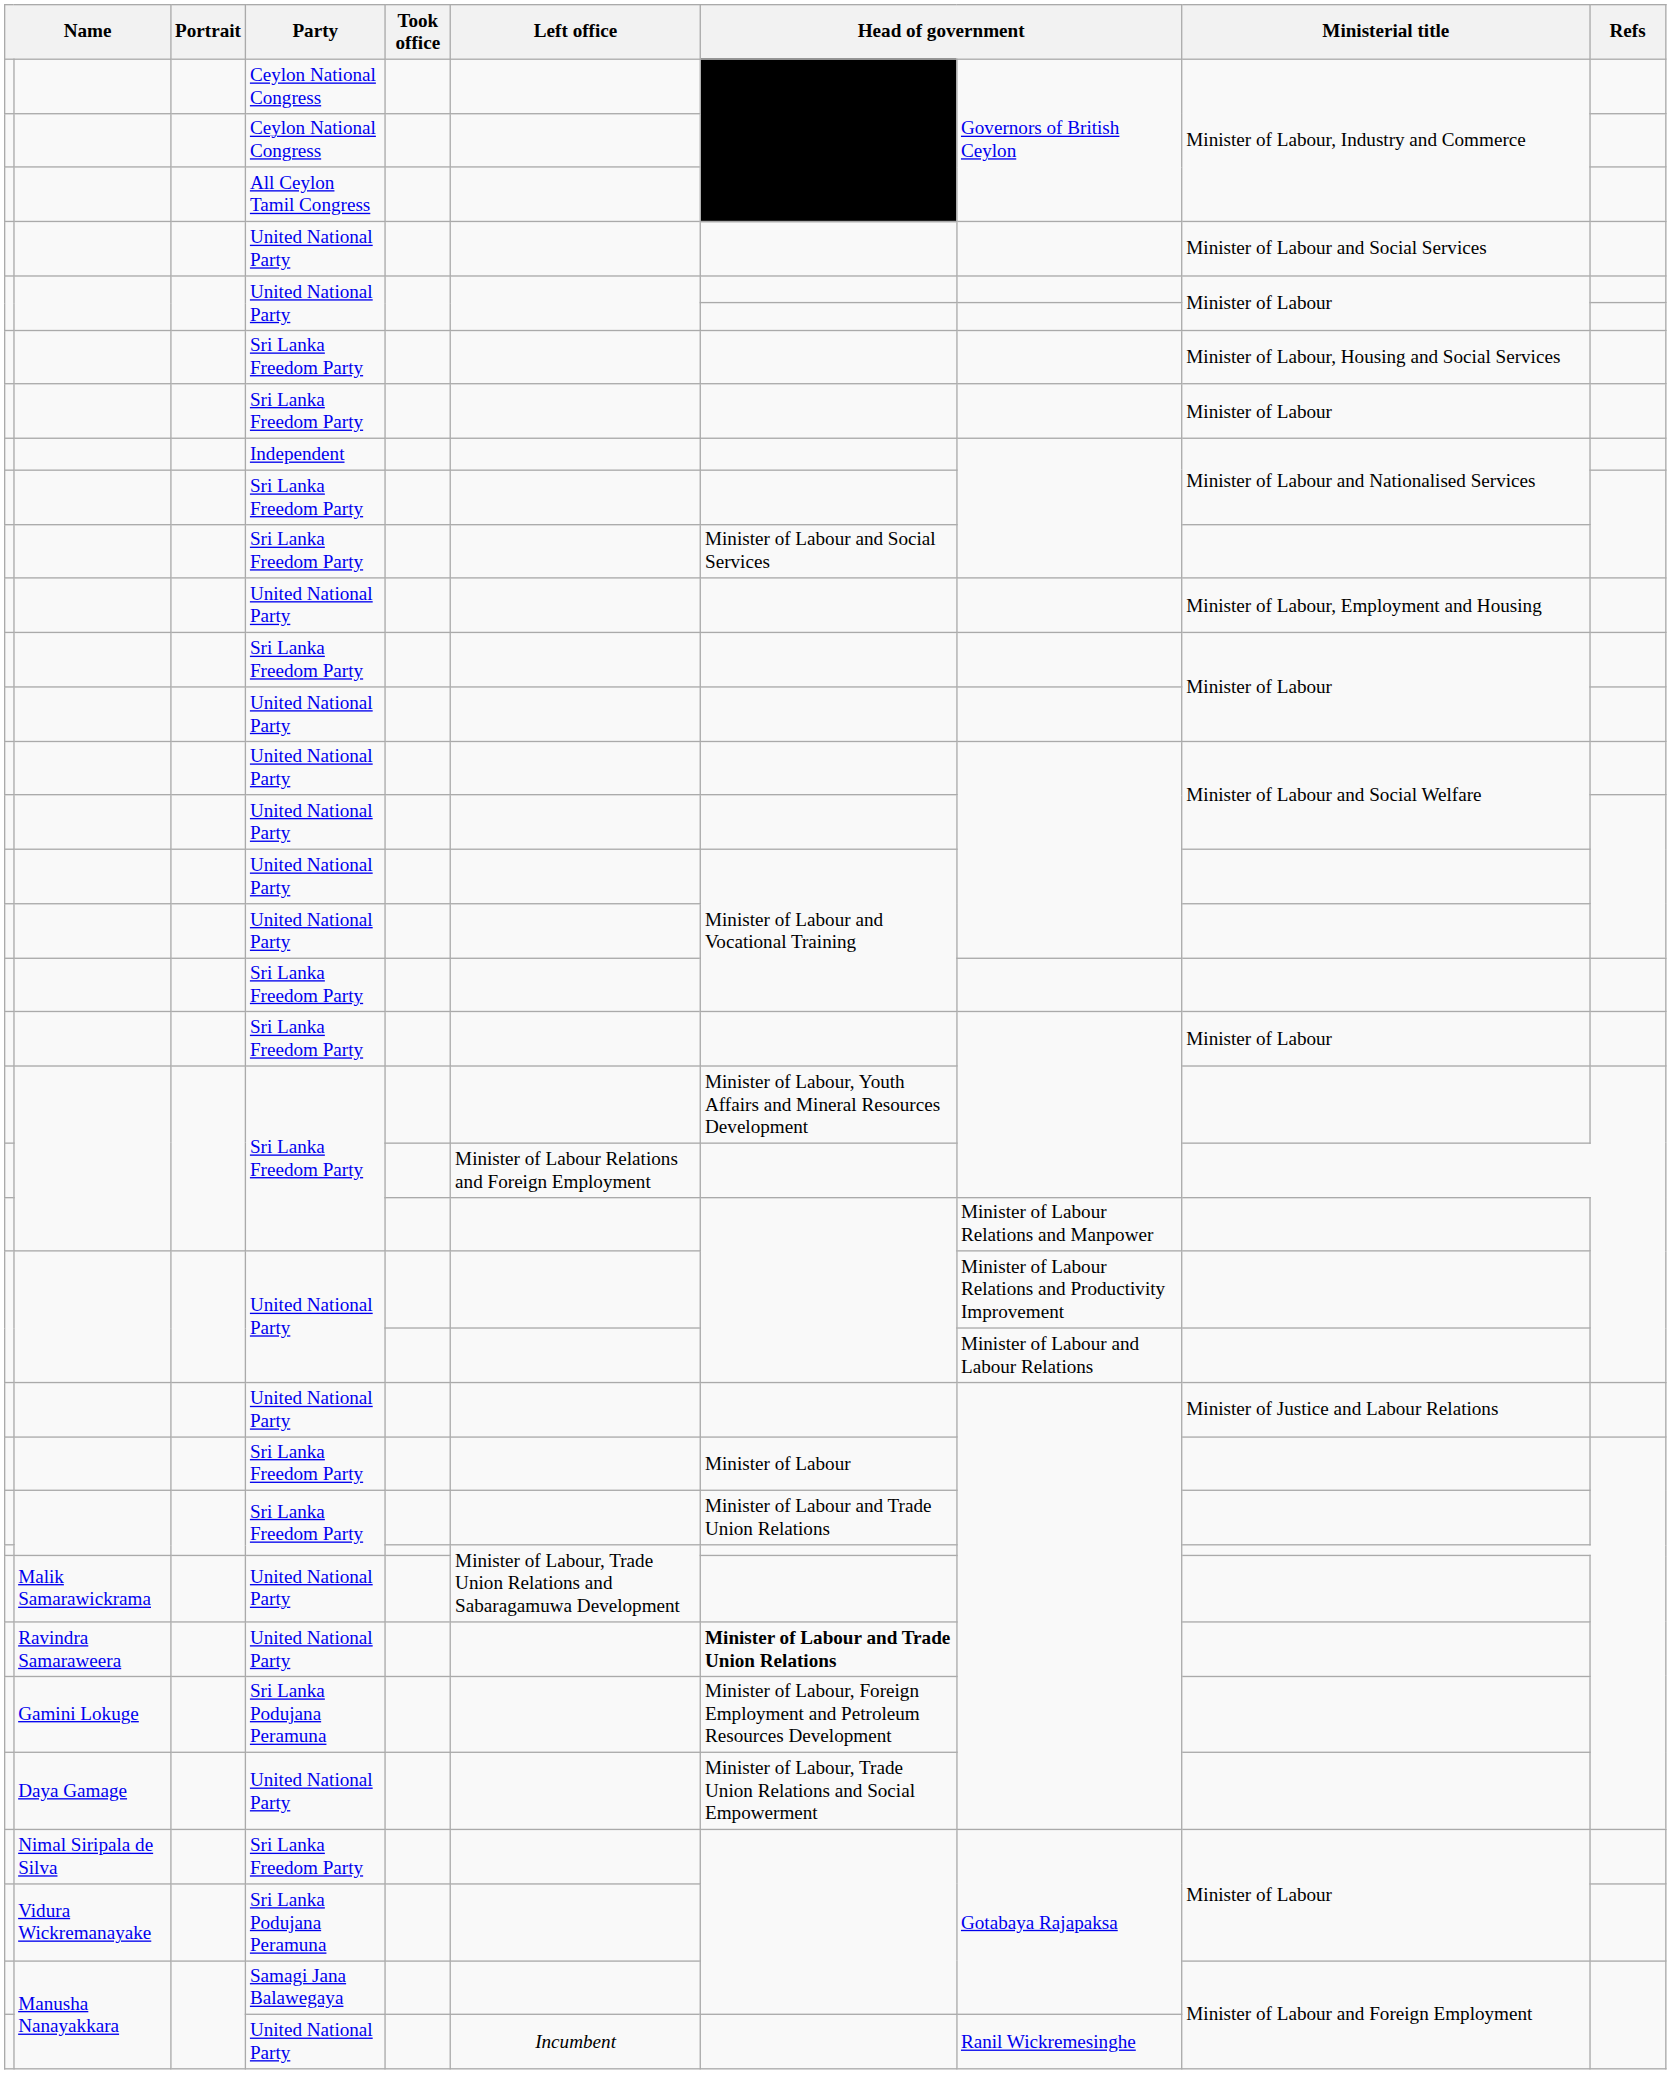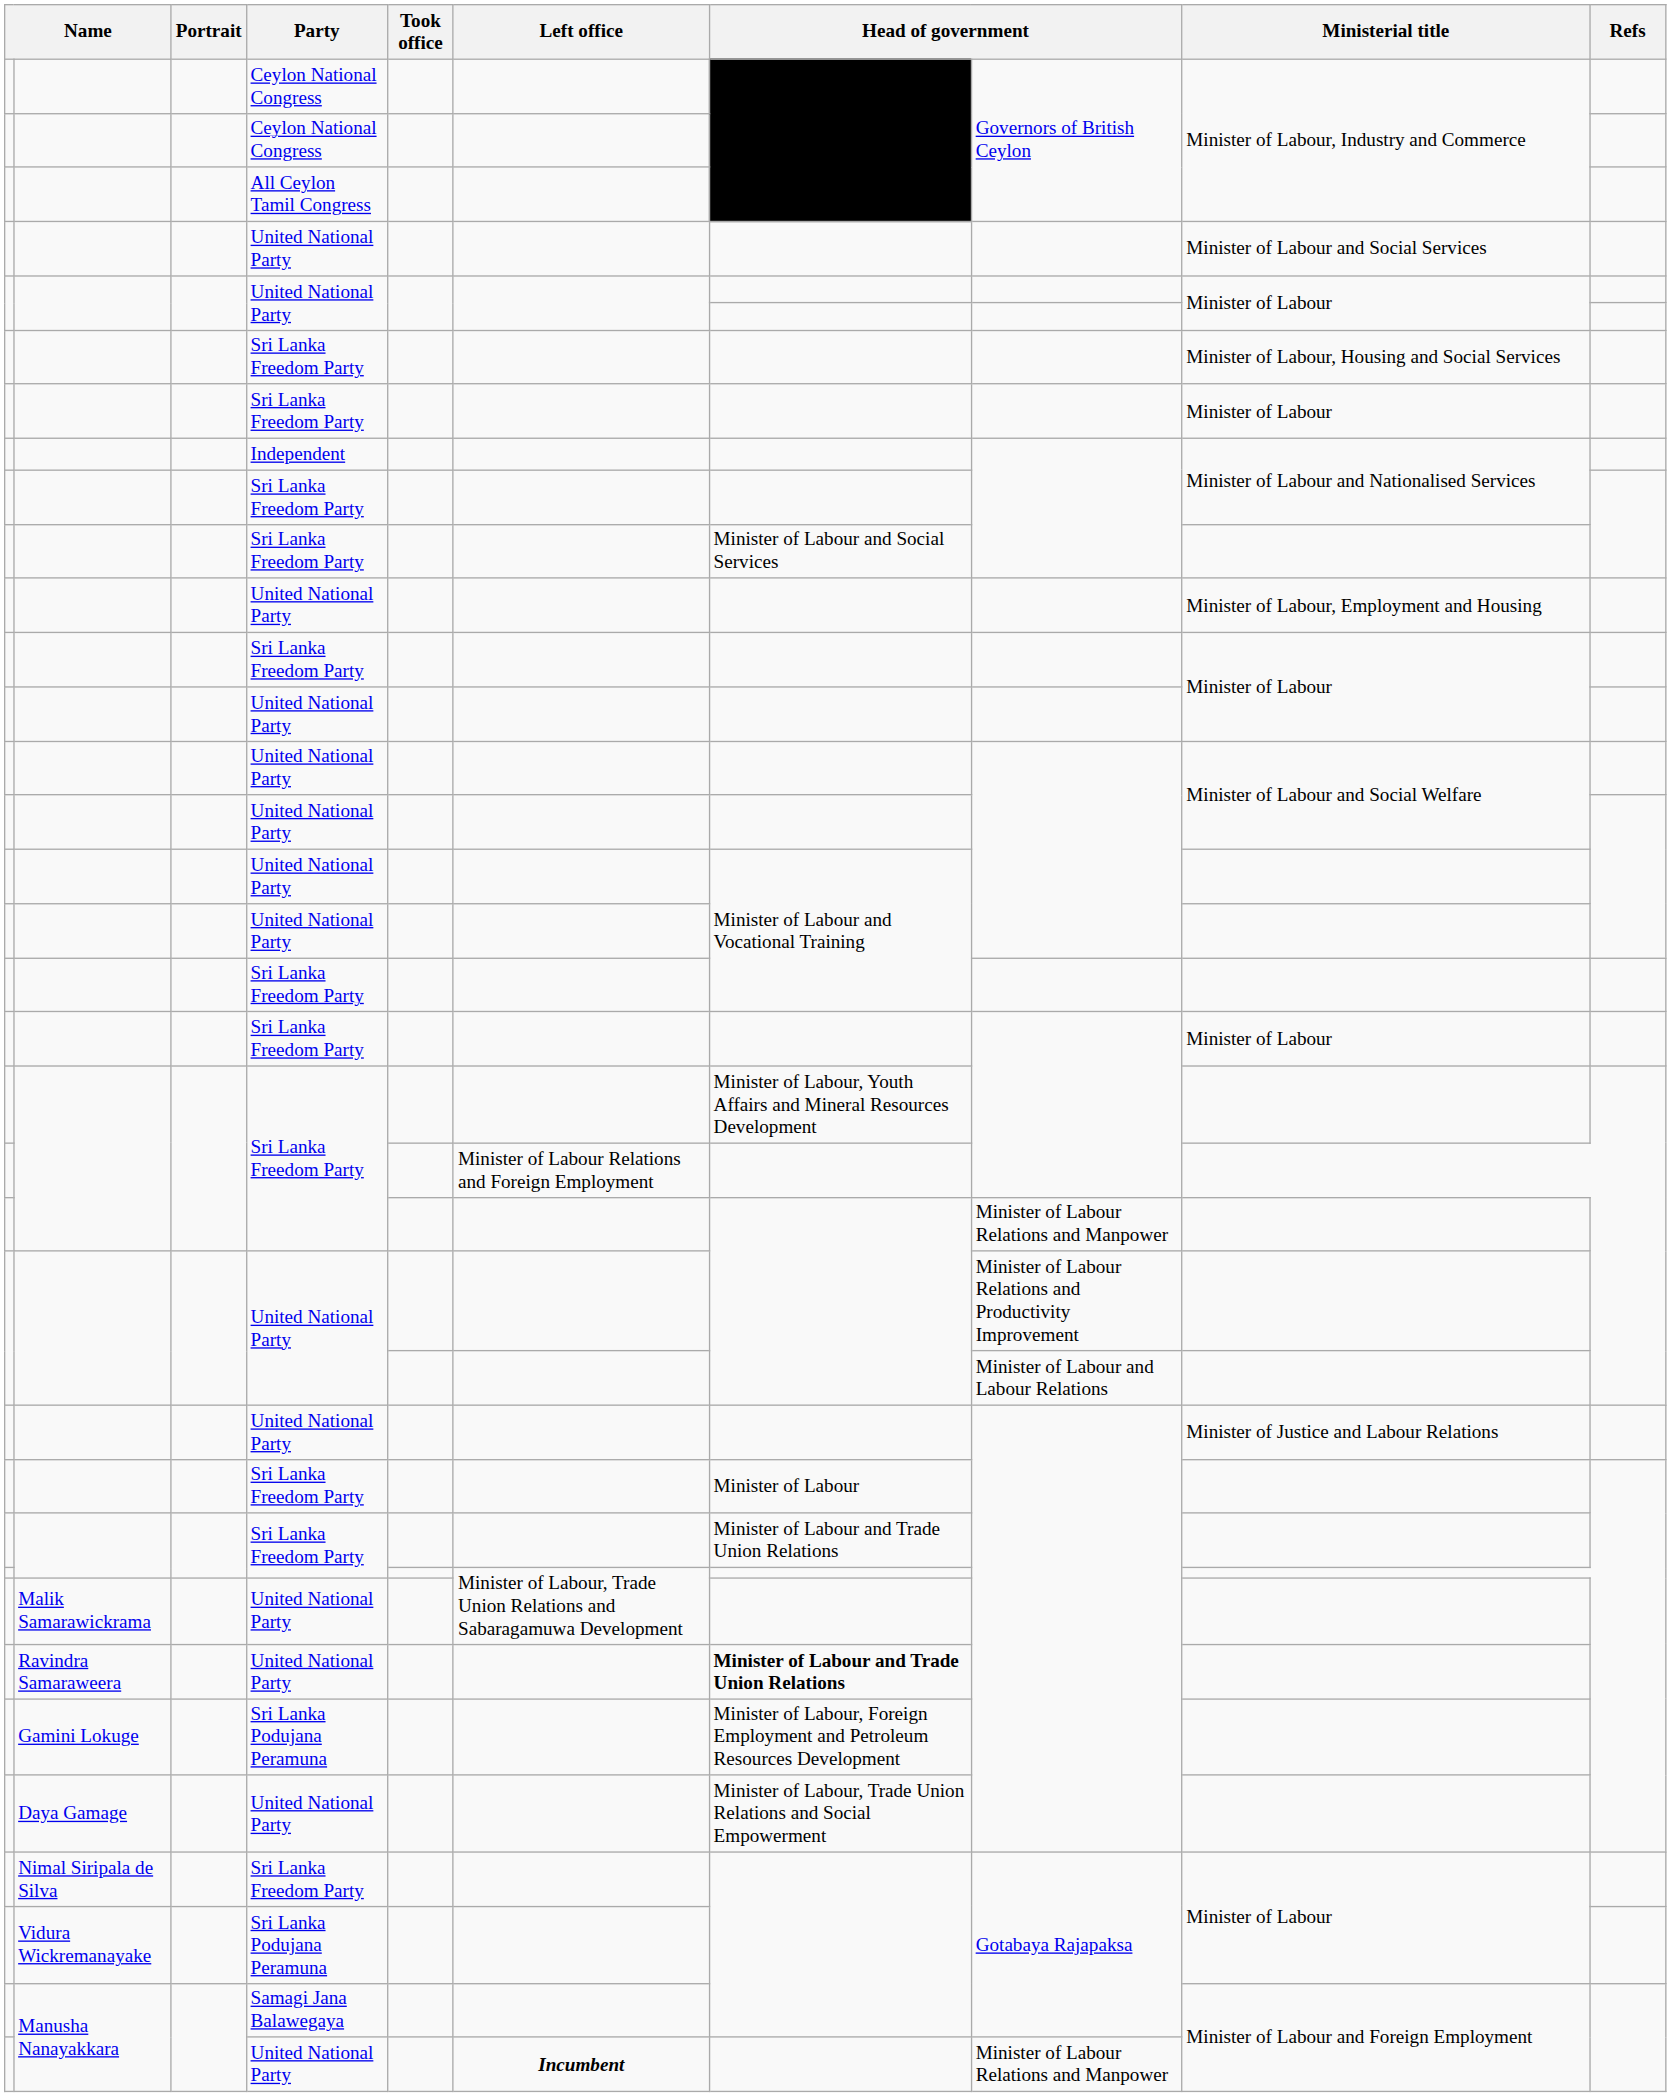(576, 2041) normal -> (581, 2064) bold
(1048, 2041) Ranil Wickremesinghe -> (1072, 2064) Minister of Labour Relations and Manpower
